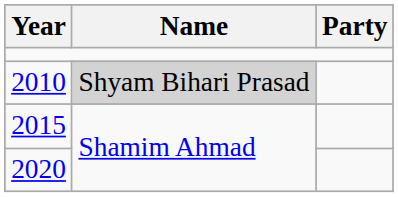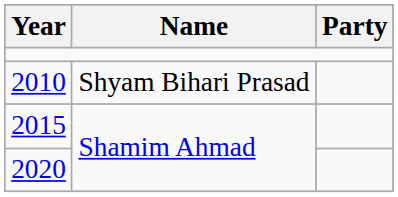(194, 82) lightgrey background -> (194, 82) no background
